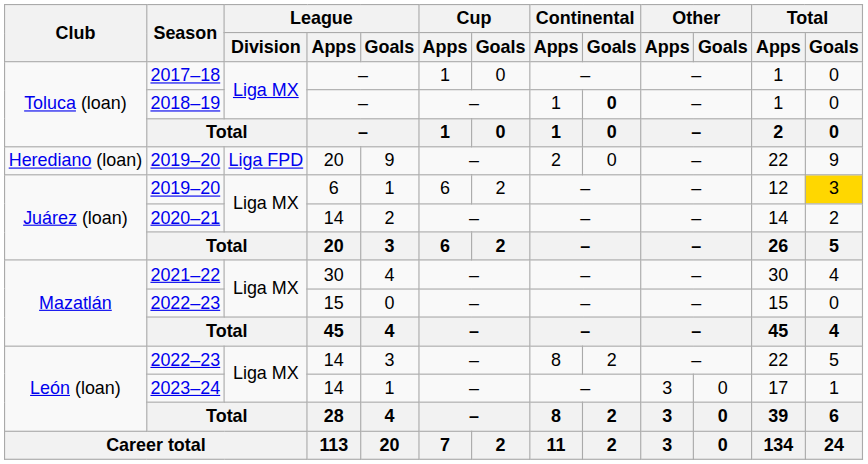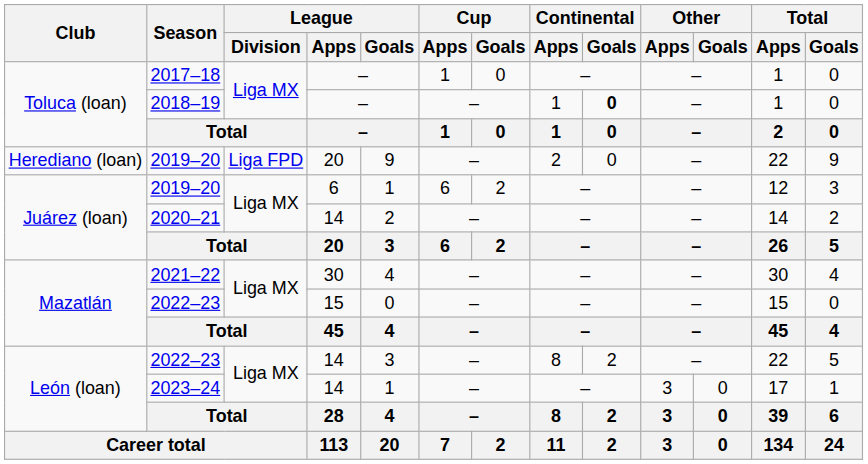(834, 189) gold background -> (834, 189) no background
